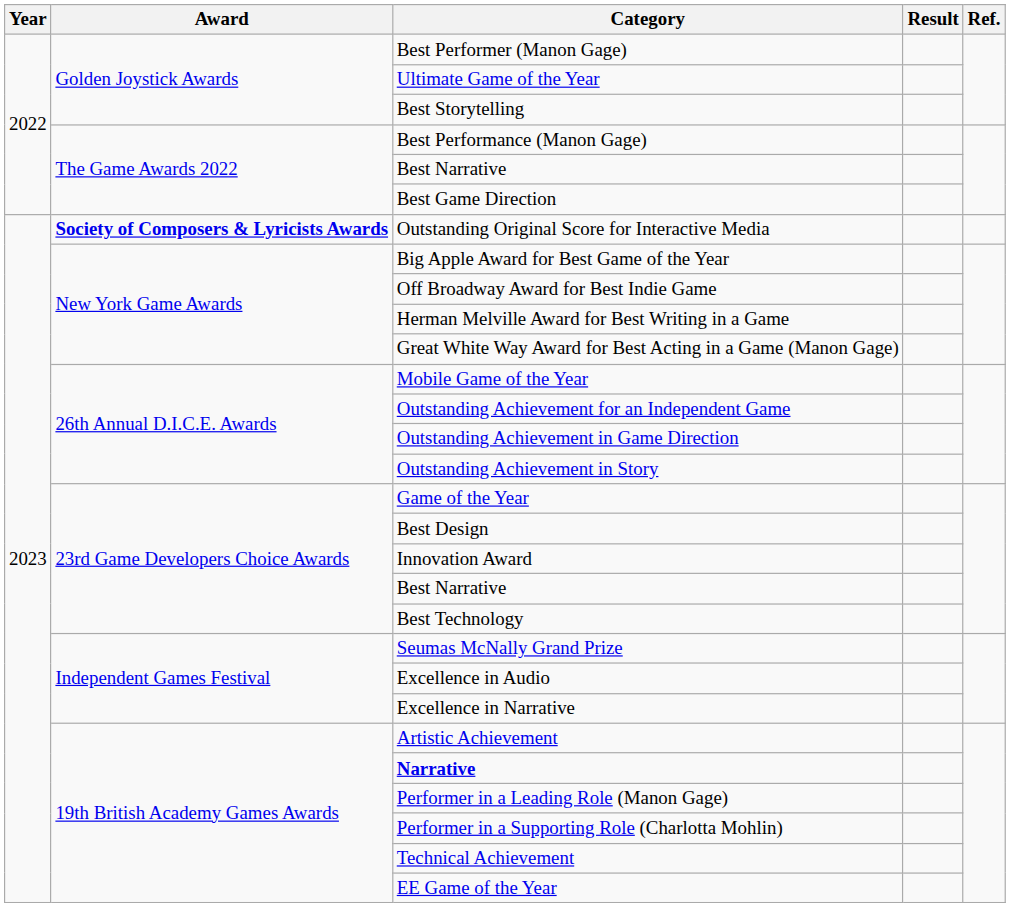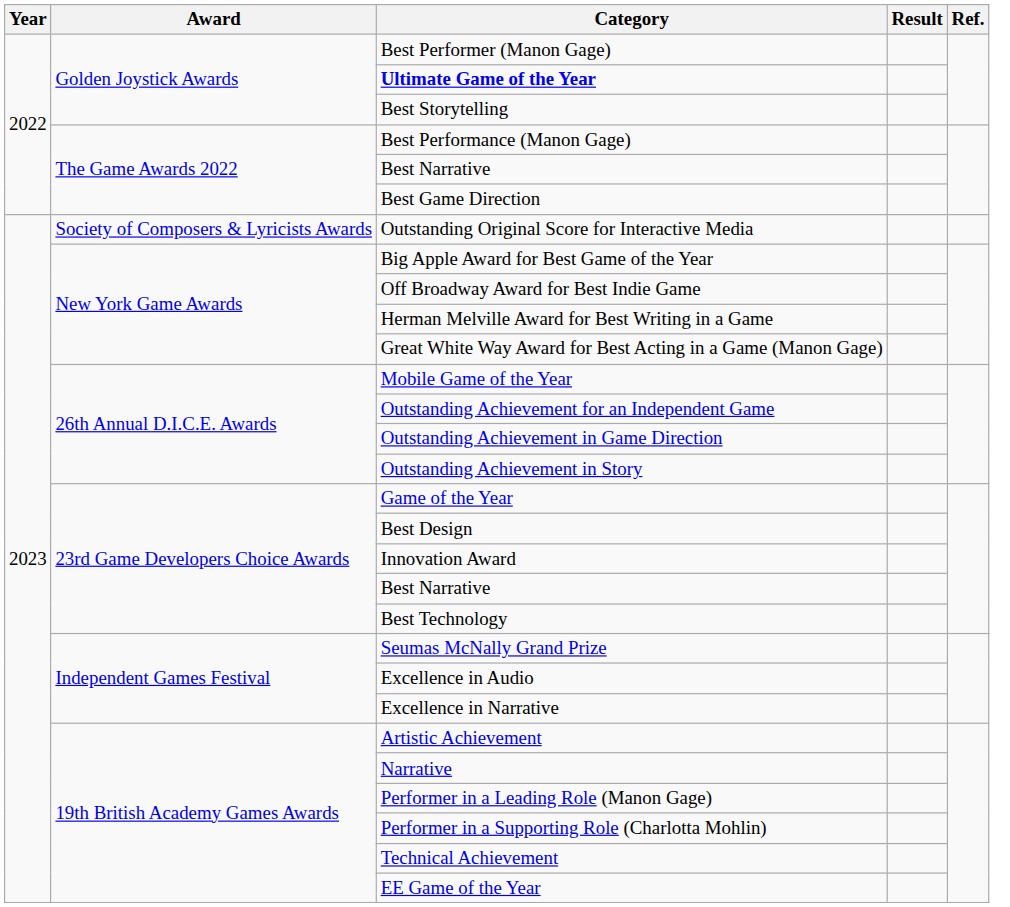(498, 79) normal -> (488, 79) bold
(222, 229) bold -> (214, 229) normal
(436, 768) bold -> (416, 768) normal
